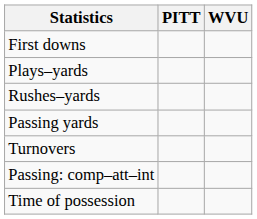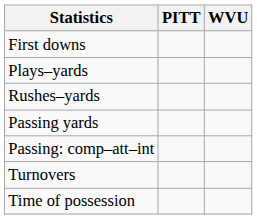rows swapped: (81, 174) <-> (42, 148)
